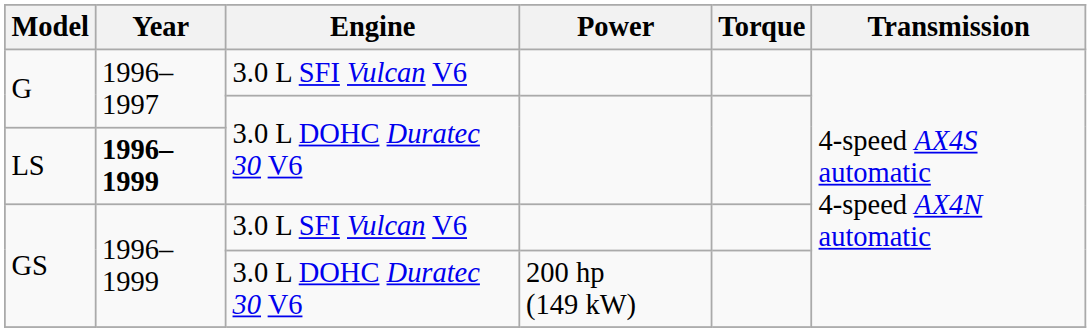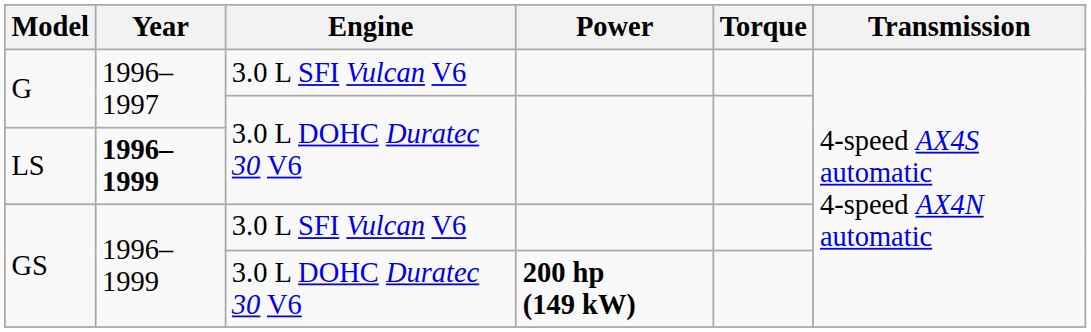(581, 287) normal -> (579, 287) bold
